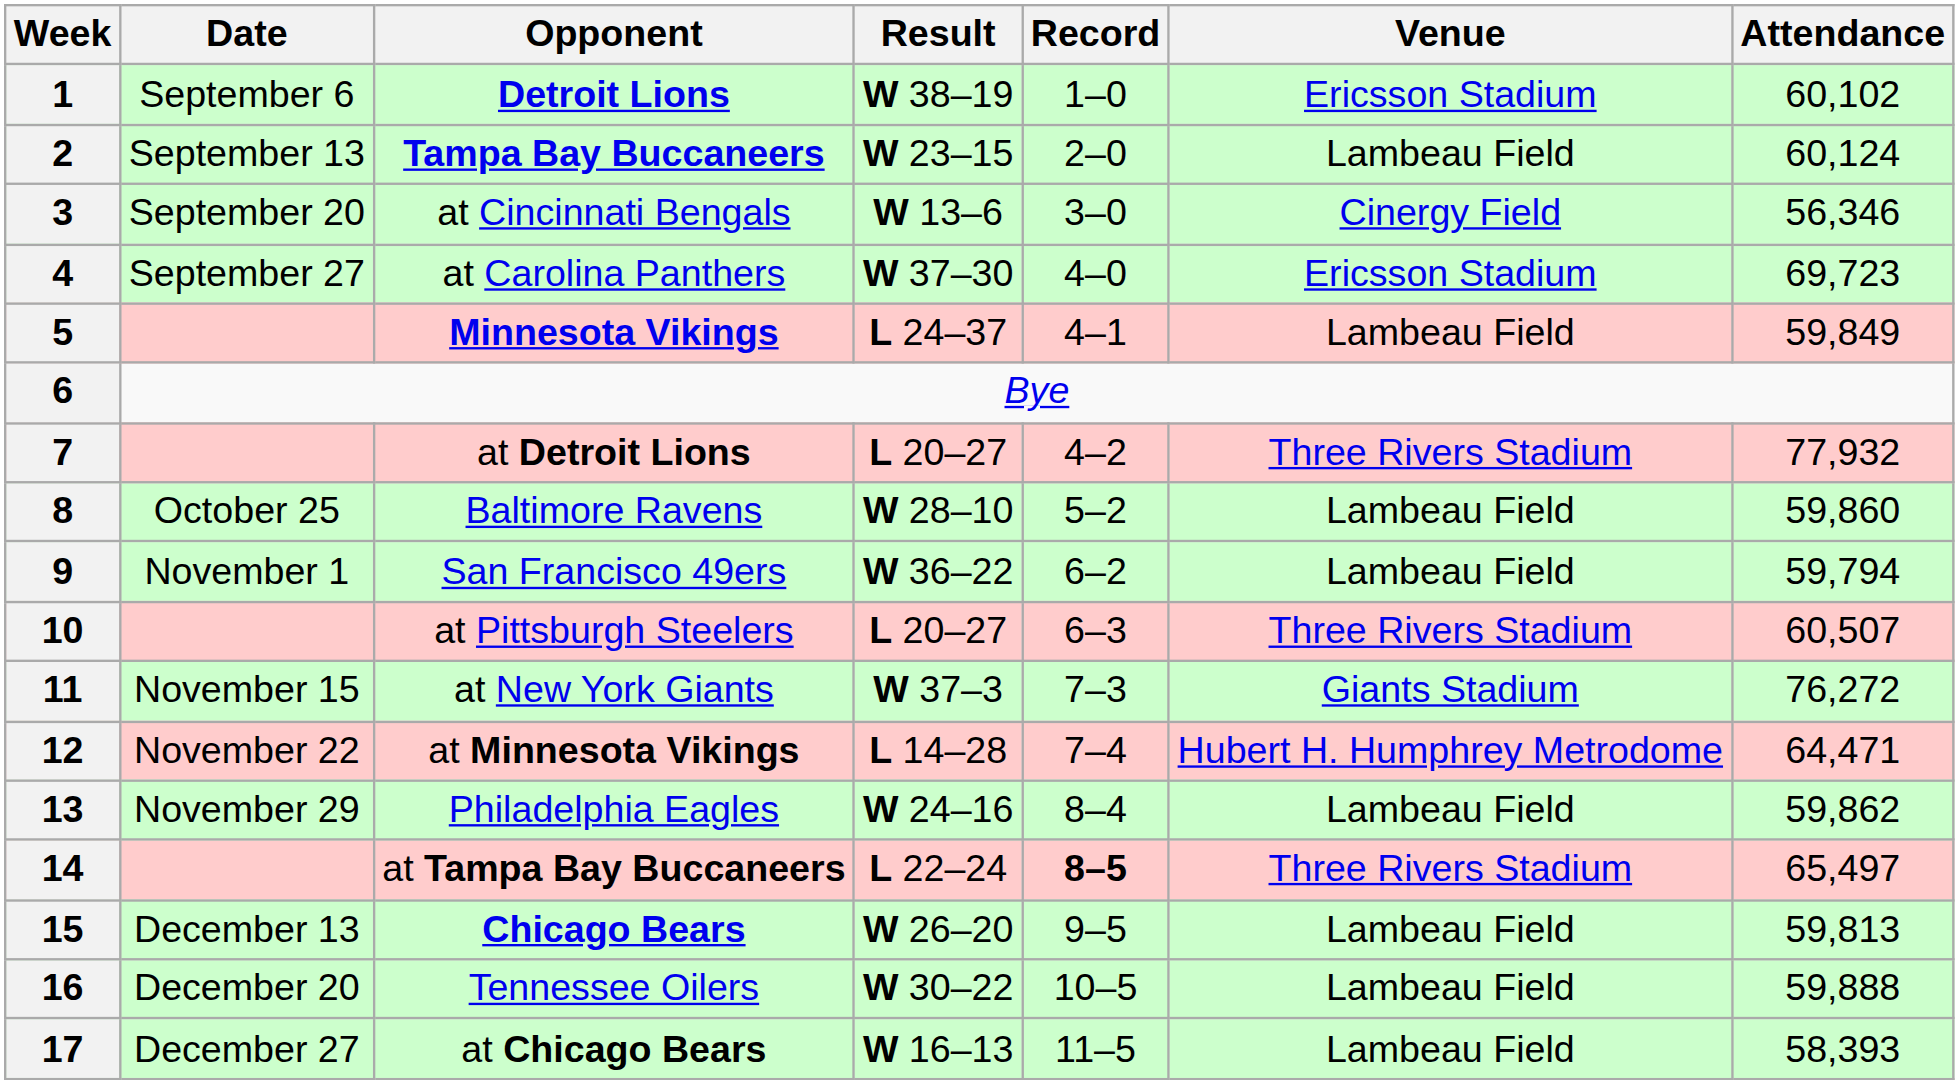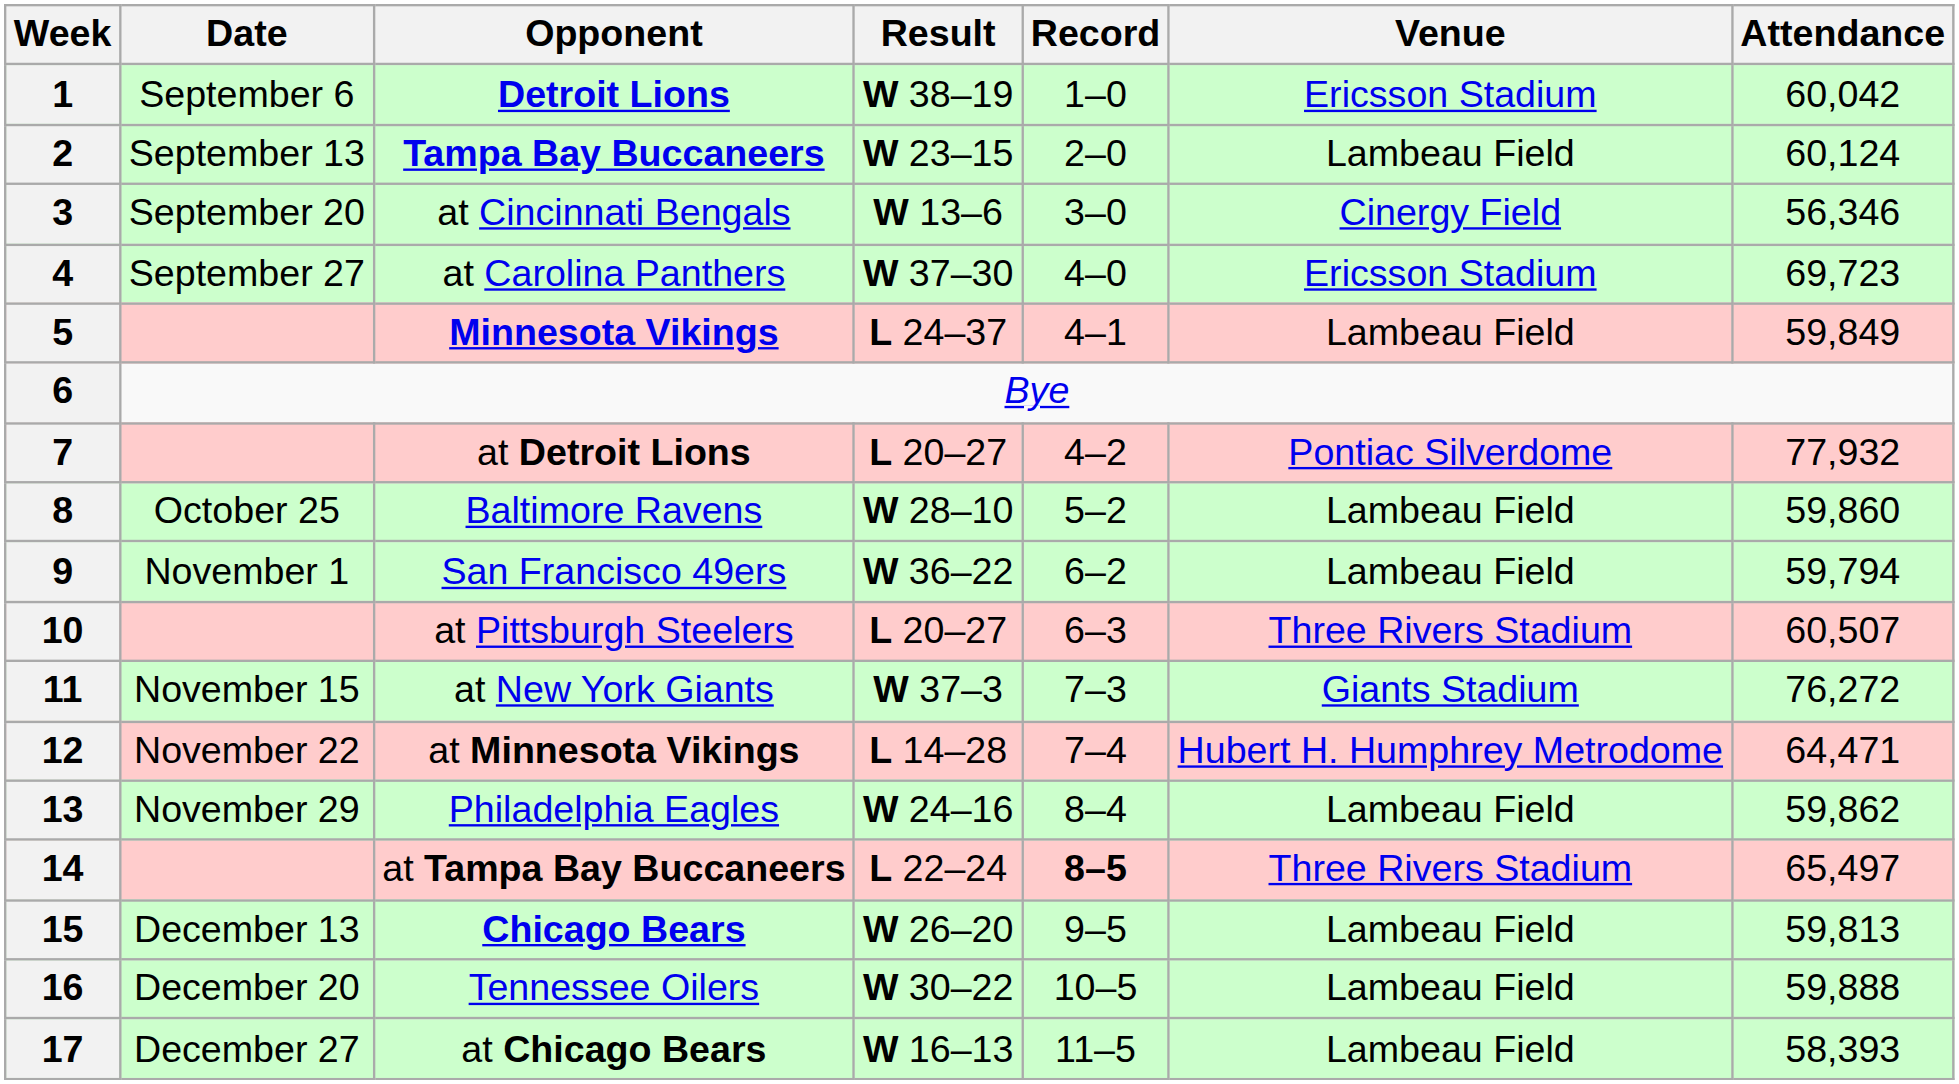(1843, 93) 60,102 -> (1843, 93) 60,042
(1450, 451) Three Rivers Stadium -> (1450, 451) Pontiac Silverdome
